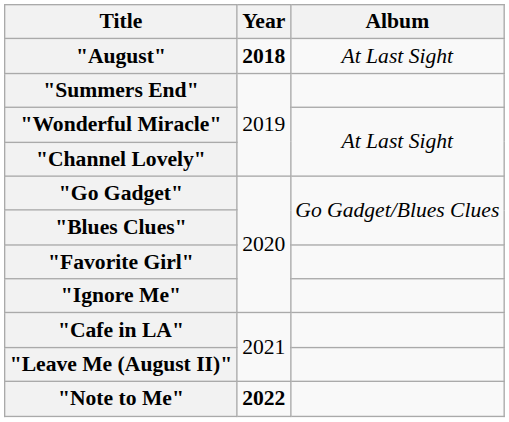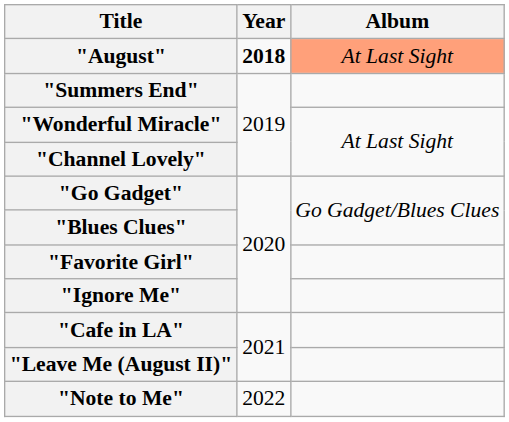(397, 55) no background -> (397, 55) lightsalmon background
(264, 398) bold -> (264, 398) normal
